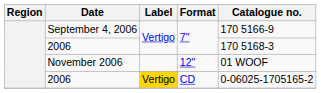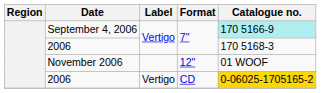(247, 29) no background -> (247, 29) paleturquoise background
(159, 79) gold background -> (159, 79) no background
(267, 79) no background -> (267, 79) gold background
